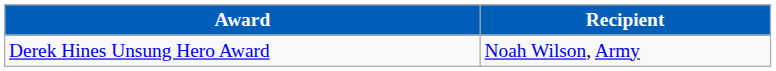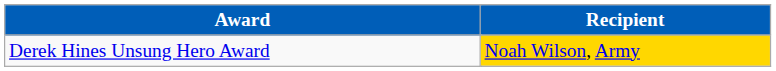(562, 50) no background -> (562, 50) gold background
